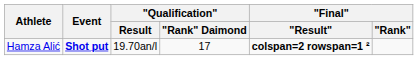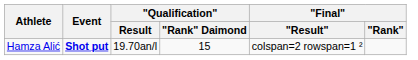(204, 47) 17 -> (204, 47) 15
(311, 47) bold -> (307, 47) normal
